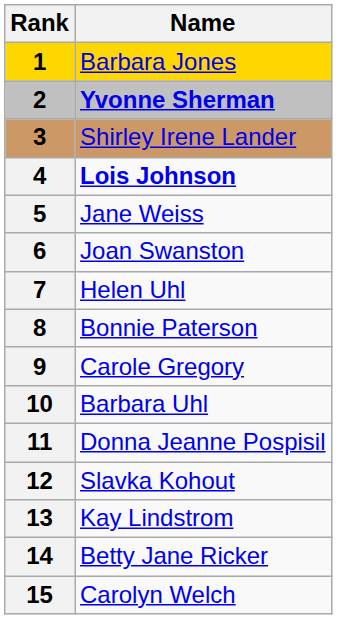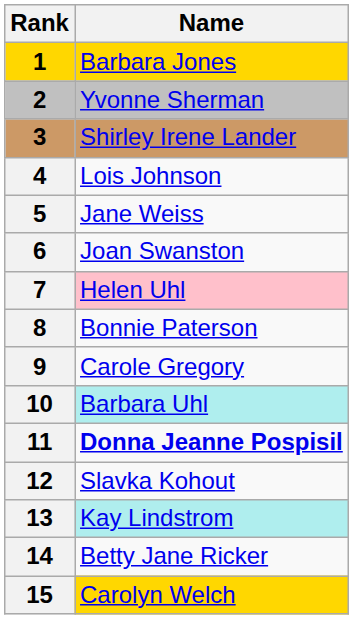(177, 99) bold -> (172, 99) normal
(158, 175) bold -> (151, 175) normal
(133, 289) no background -> (133, 289) pink background
(144, 404) no background -> (144, 404) paleturquoise background
(203, 442) normal -> (211, 442) bold
(157, 518) no background -> (157, 518) paleturquoise background
(158, 594) no background -> (158, 594) gold background
